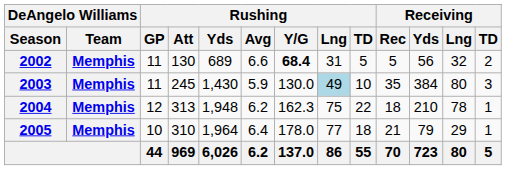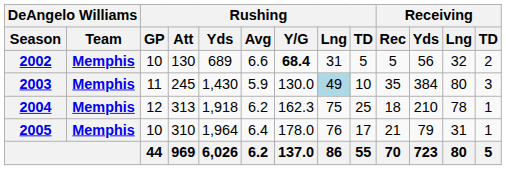(154, 61) 11 -> (154, 61) 10
(220, 107) 1,948 -> (220, 107) 1,918
(363, 107) 22 -> (363, 107) 25
(334, 130) 77 -> (334, 130) 76
(363, 130) 18 -> (363, 130) 17
(459, 130) 29 -> (459, 130) 31
